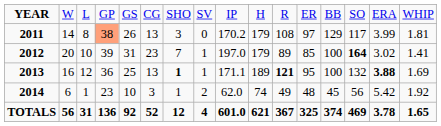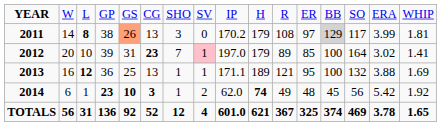(86, 33) normal -> (86, 33) bold
(107, 33) lightsalmon background -> (107, 33) no background
(130, 33) no background -> (130, 33) lightsalmon background
(333, 33) no background -> (333, 33) lightgrey background
(152, 53) normal -> (152, 53) bold
(204, 53) no background -> (204, 53) pink background
(357, 53) bold -> (357, 53) normal
(86, 72) normal -> (86, 72) bold
(178, 72) bold -> (178, 72) normal
(285, 72) bold -> (285, 72) normal
(384, 72) bold -> (384, 72) normal
(107, 92) normal -> (107, 92) bold
(130, 92) normal -> (130, 92) bold
(152, 92) normal -> (152, 92) bold
(261, 92) normal -> (261, 92) bold
